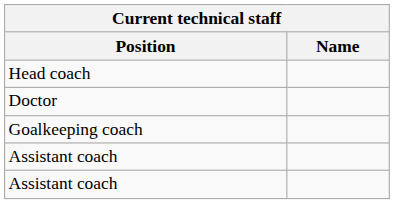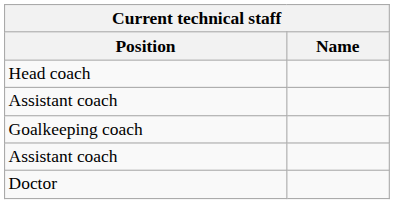(33, 101) Doctor -> (63, 101) Assistant coach
(63, 184) Assistant coach -> (33, 184) Doctor
